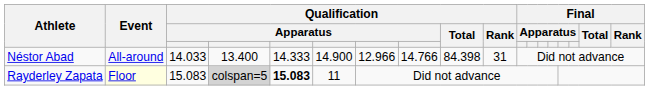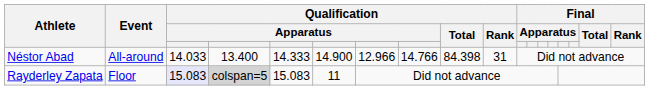(122, 76) lightyellow background -> (122, 76) no background
(188, 76) no background -> (188, 76) lavender background
(291, 76) bold -> (291, 76) normal
